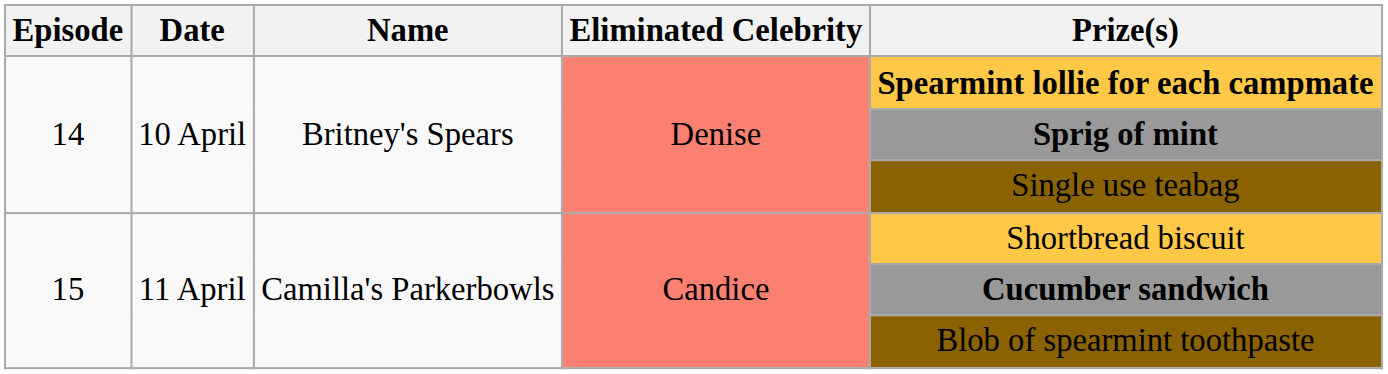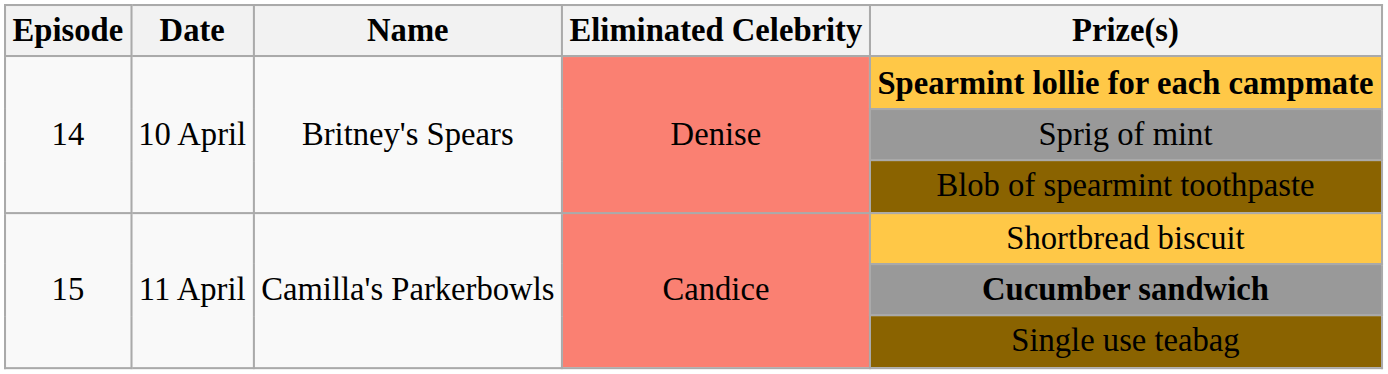(1125, 133) bold -> (1125, 133) normal
(1125, 185) Single use teabag -> (1125, 185) Blob of spearmint toothpaste
(1125, 340) Blob of spearmint toothpaste -> (1125, 340) Single use teabag
